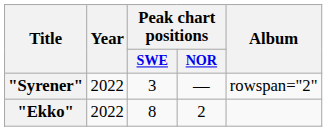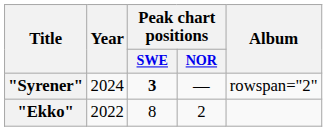(107, 86) 2022 -> (107, 86) 2024
(152, 86) normal -> (152, 86) bold
